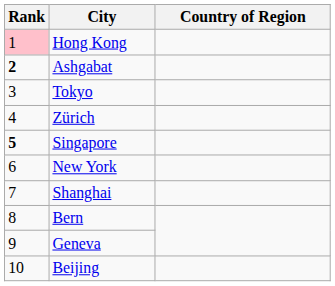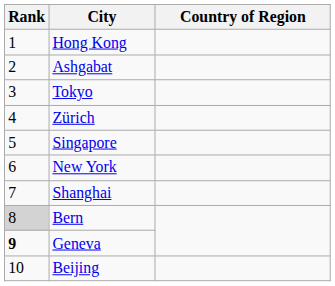(12, 42) pink background -> (12, 42) no background
(12, 67) bold -> (12, 67) normal
(12, 142) bold -> (12, 142) normal
(12, 218) no background -> (12, 218) lightgrey background
(12, 243) normal -> (12, 243) bold
